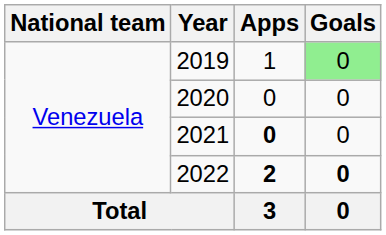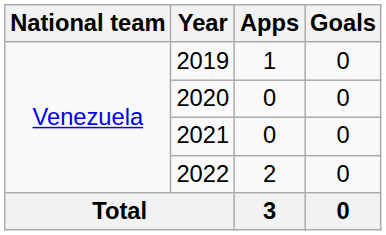(343, 60) lightgreen background -> (343, 60) no background
(270, 135) bold -> (270, 135) normal
(270, 173) bold -> (270, 173) normal
(343, 173) bold -> (343, 173) normal
